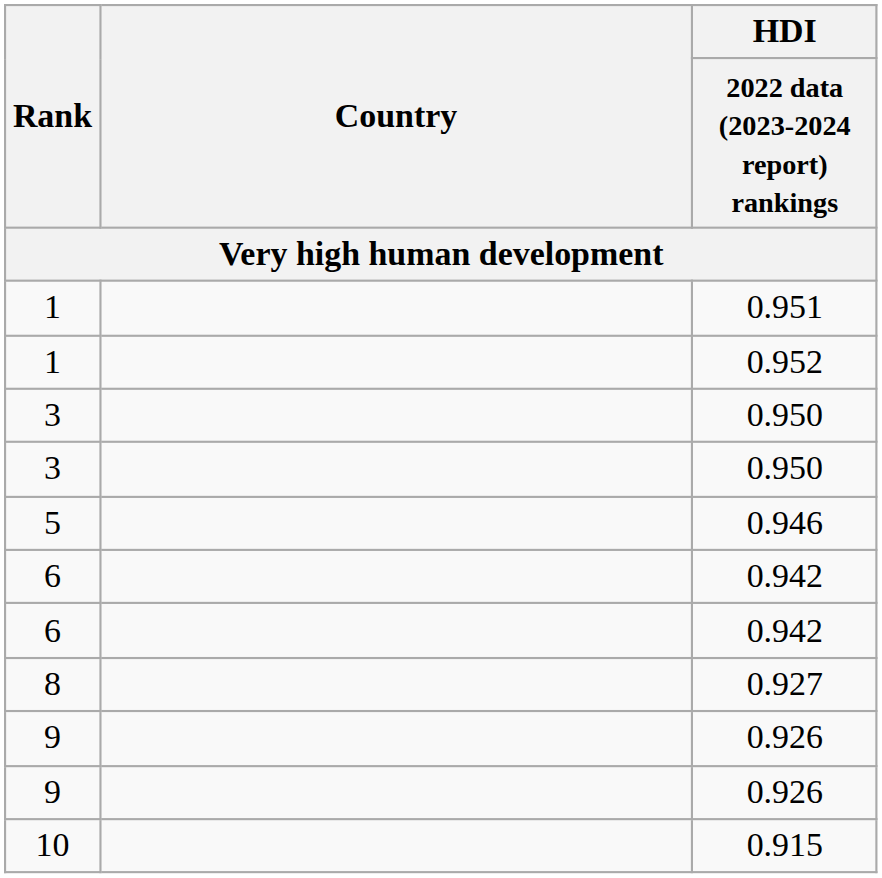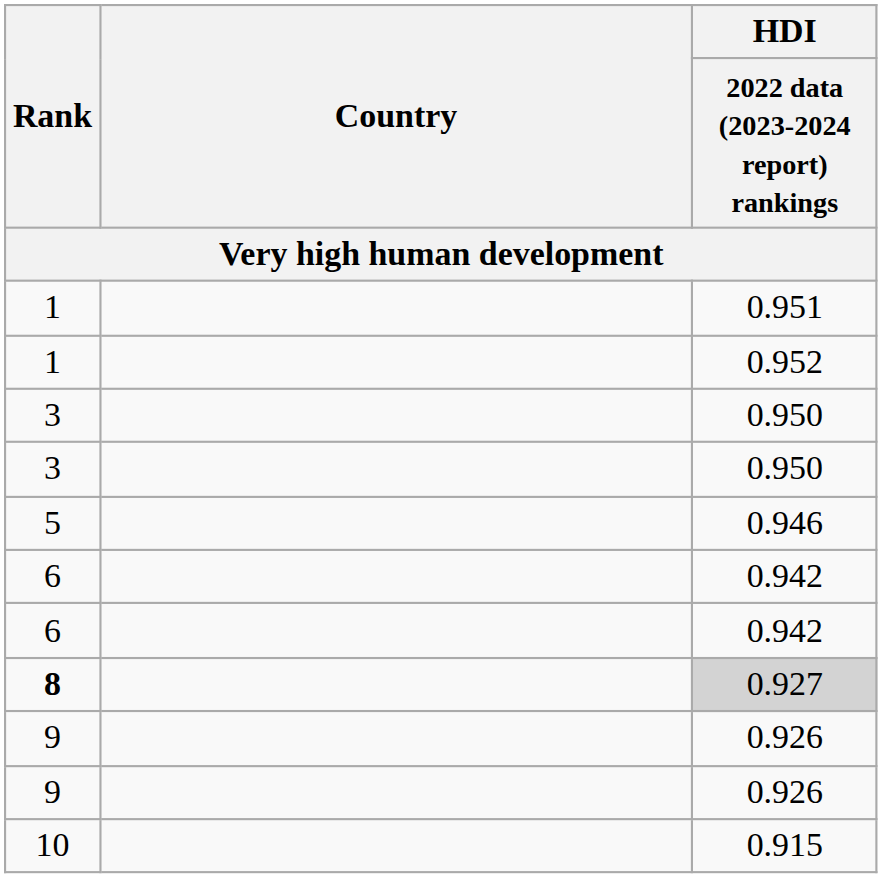(52, 683) normal -> (52, 683) bold
(785, 683) no background -> (785, 683) lightgrey background
